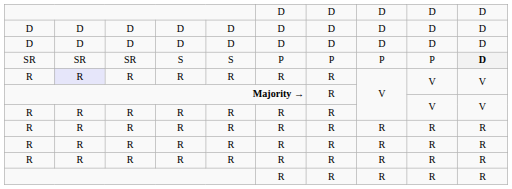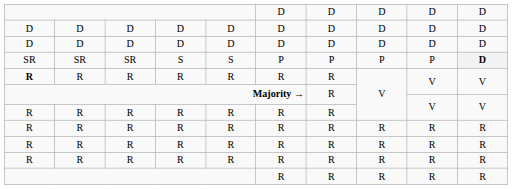(29, 76) normal -> (29, 76) bold
(80, 76) lavender background -> (80, 76) no background
